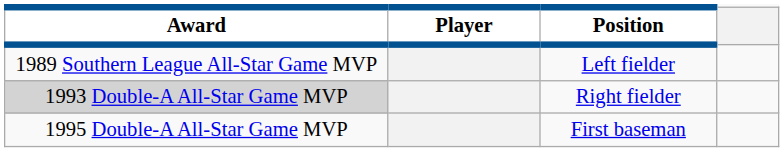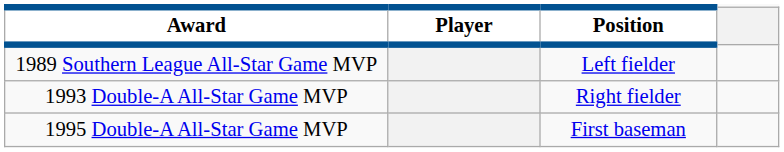(196, 96) lightgrey background -> (196, 96) no background
